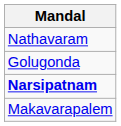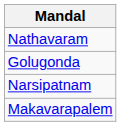(52, 86) bold -> (50, 86) normal
